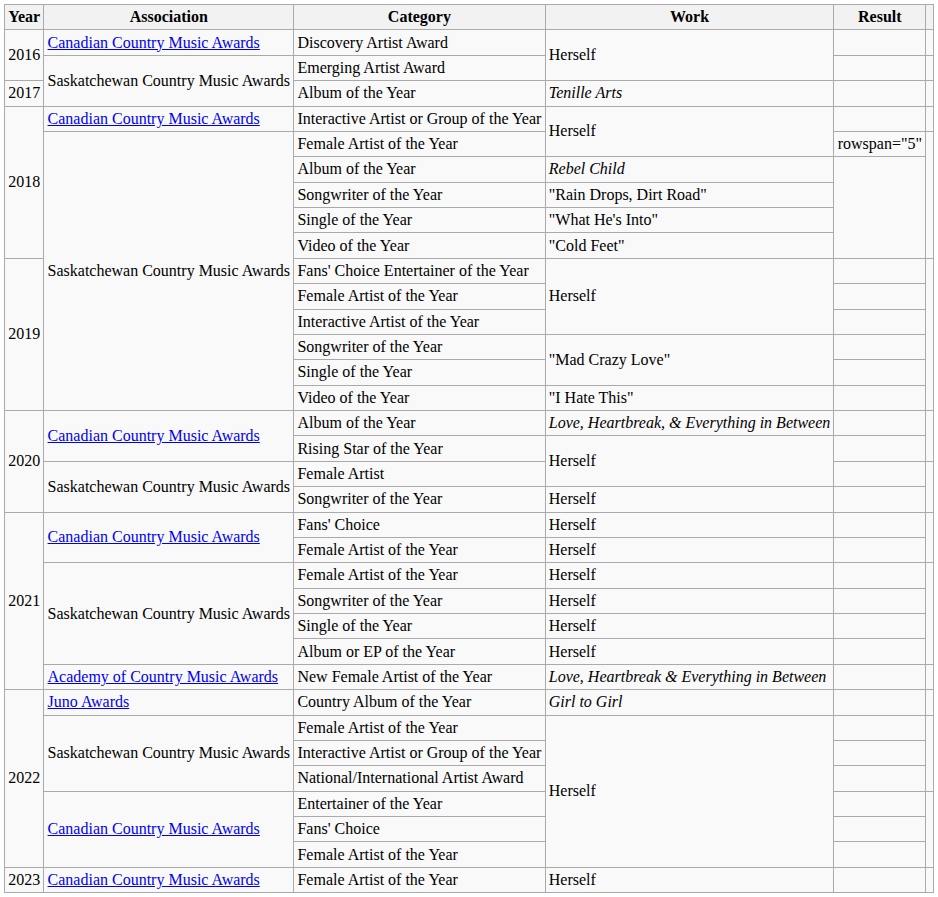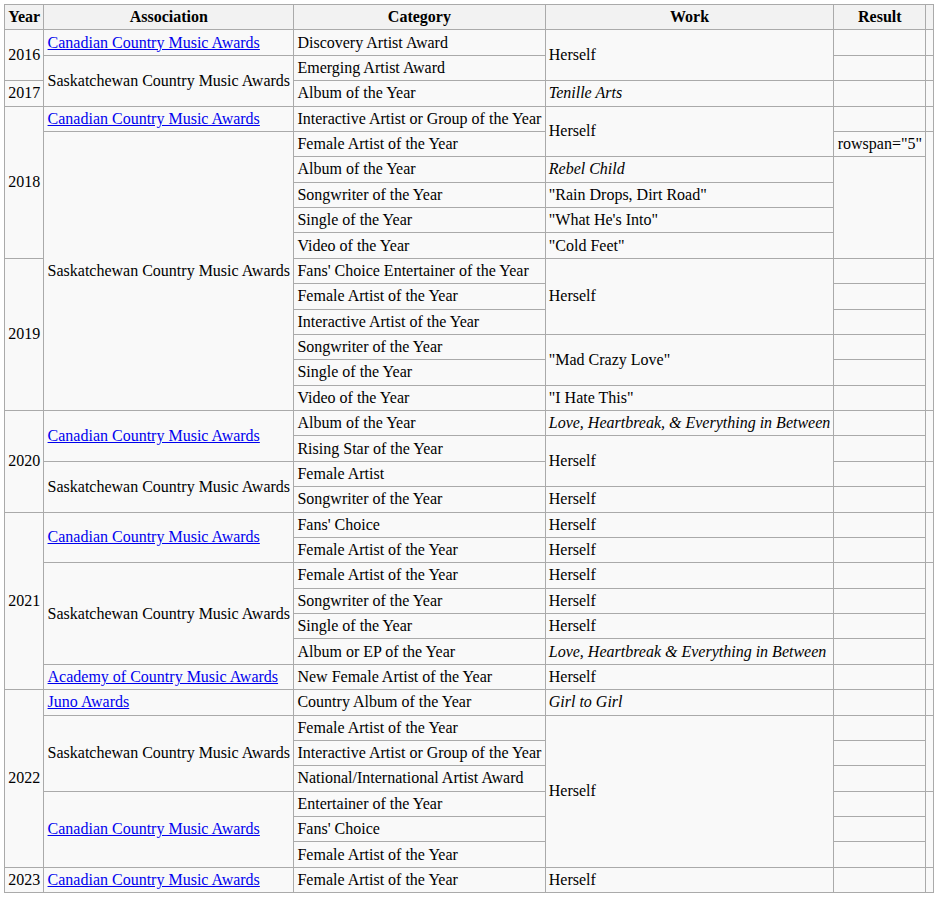(572, 651) Herself -> (688, 651) Love, Heartbreak & Everything in Between
(688, 676) Love, Heartbreak & Everything in Between -> (572, 676) Herself
